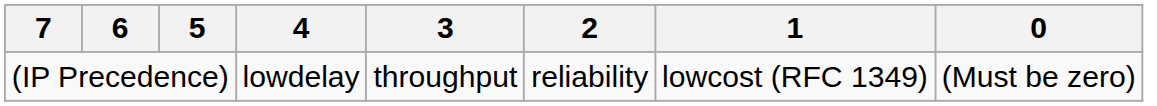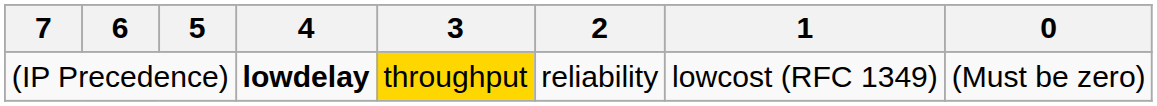(301, 76) normal -> (306, 76) bold
(445, 76) no background -> (455, 76) gold background
